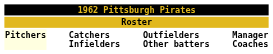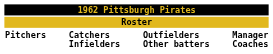(26, 35) lightyellow background -> (26, 35) no background
